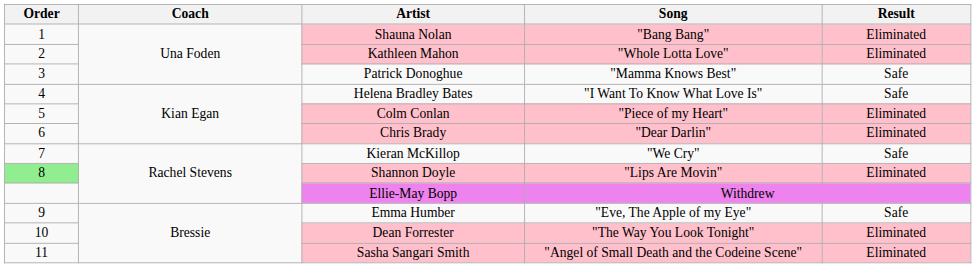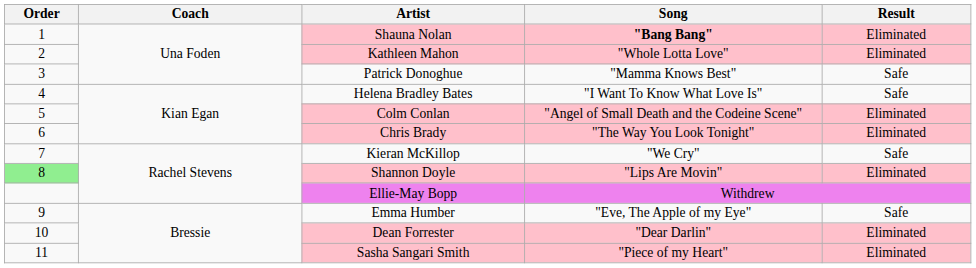(673, 34) normal -> (673, 34) bold
(673, 113) "Piece of my Heart" -> (673, 113) "Angel of Small Death and the Codeine Scene"
(673, 133) "Dear Darlin" -> (673, 133) "The Way You Look Tonight"
(673, 232) "The Way You Look Tonight" -> (673, 232) "Dear Darlin"
(673, 252) "Angel of Small Death and the Codeine Scene" -> (673, 252) "Piece of my Heart"
